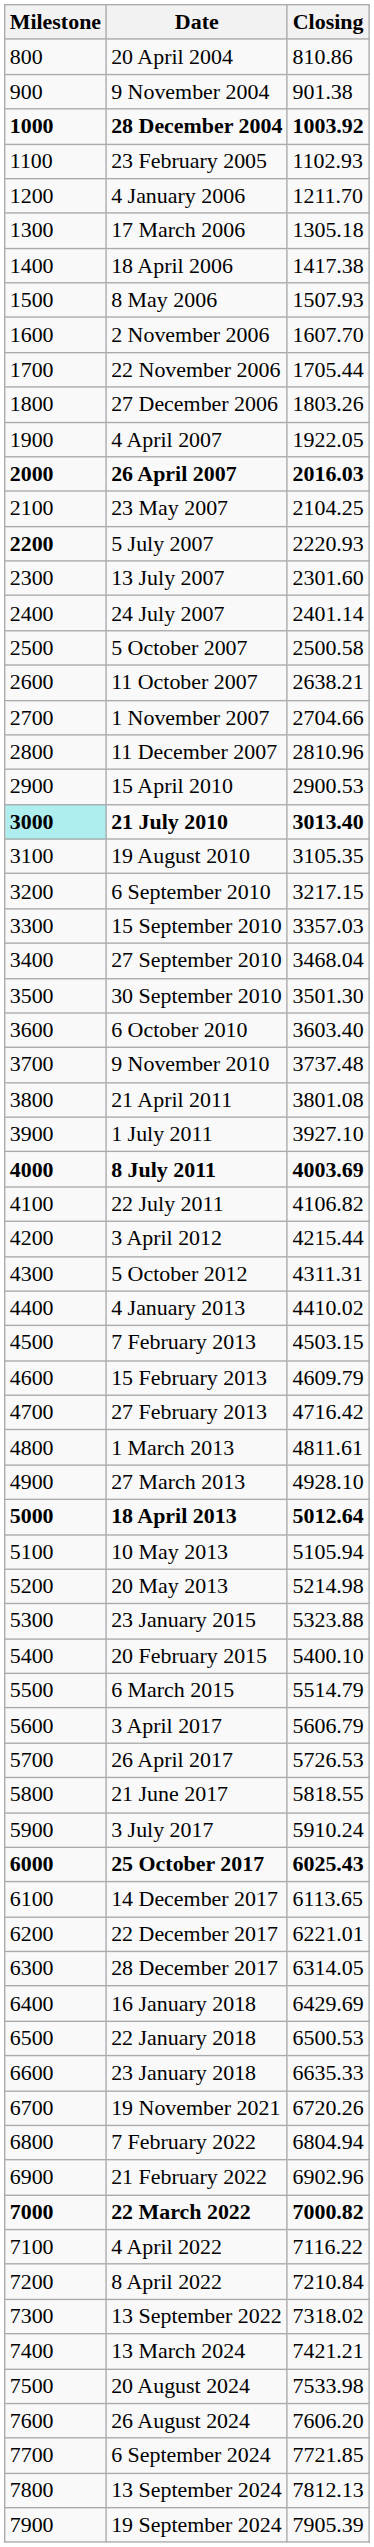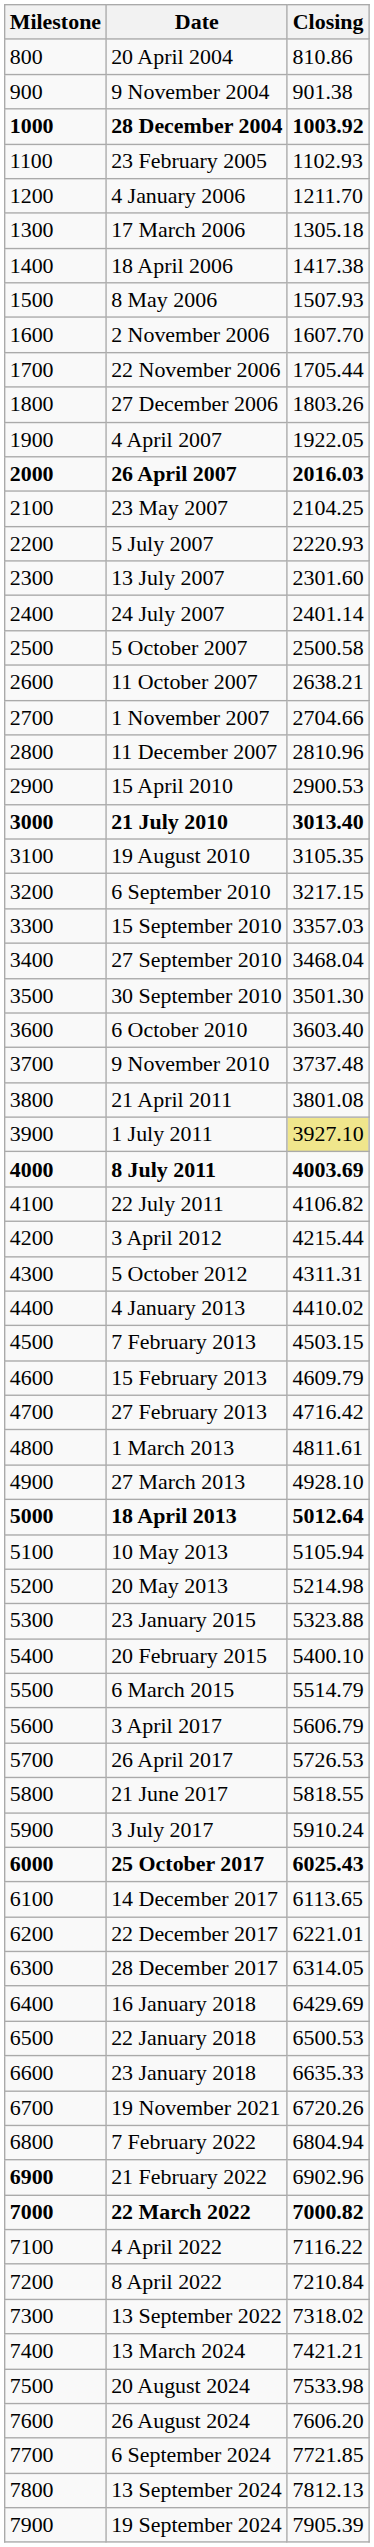(32, 543) bold -> (32, 543) normal
(32, 821) paleturquoise background -> (32, 821) no background
(328, 1134) no background -> (328, 1134) khaki background
(32, 2177) normal -> (32, 2177) bold
